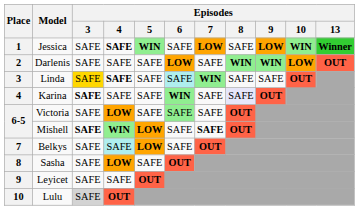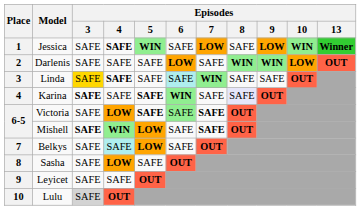(150, 96) normal -> (150, 96) bold
(150, 112) normal -> (150, 112) bold
(210, 112) normal -> (211, 112) bold
